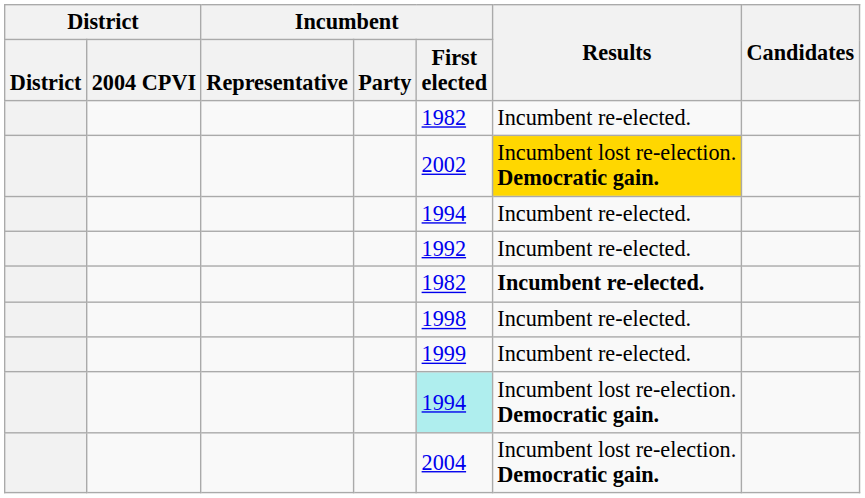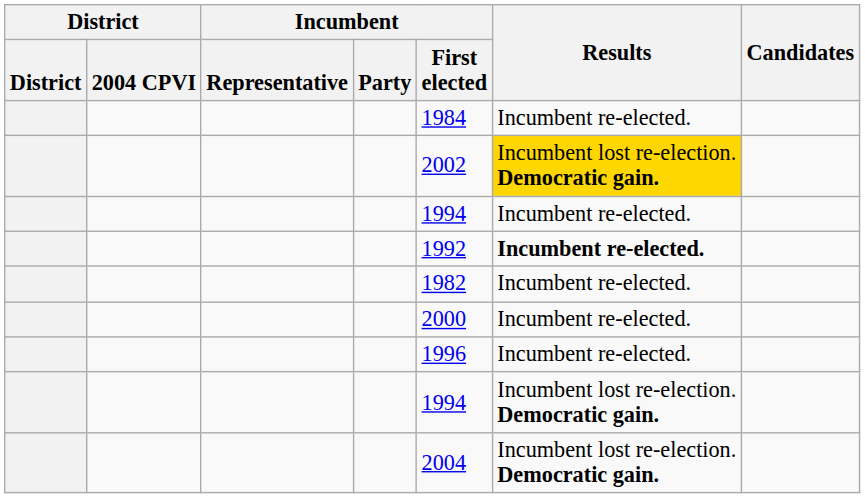(444, 117) 1982 -> (444, 117) 1984
(594, 248) normal -> (601, 248) bold
(601, 283) bold -> (594, 283) normal
(444, 319) 1998 -> (444, 319) 2000
(444, 354) 1999 -> (444, 354) 1996
(444, 402) paleturquoise background -> (444, 402) no background
